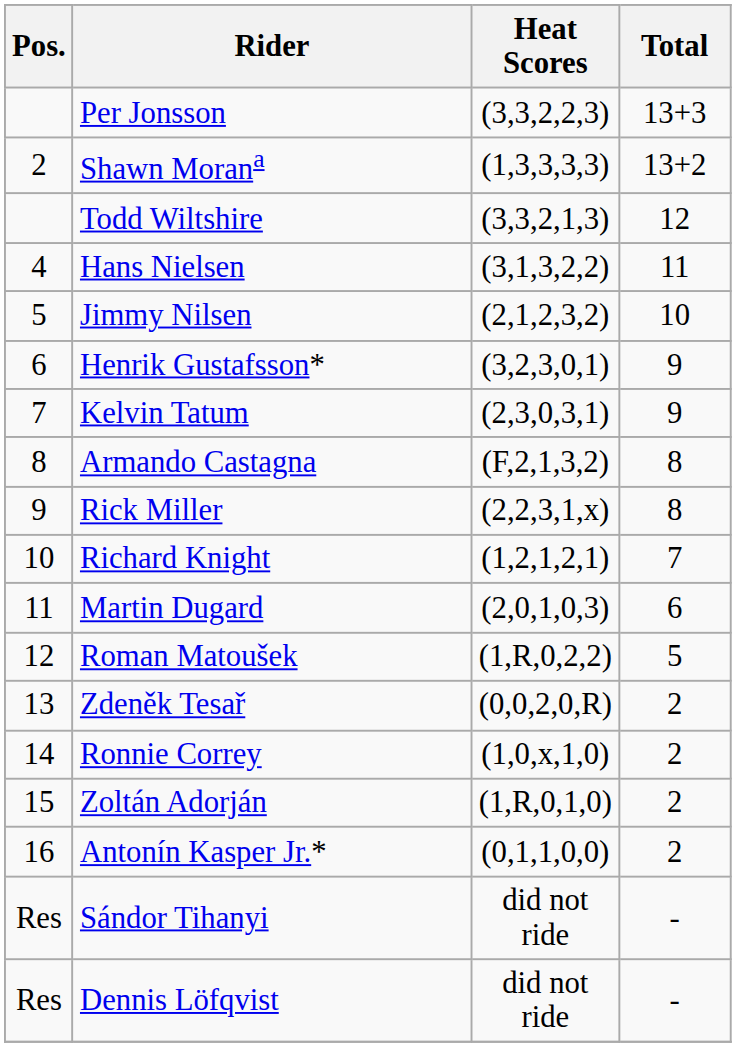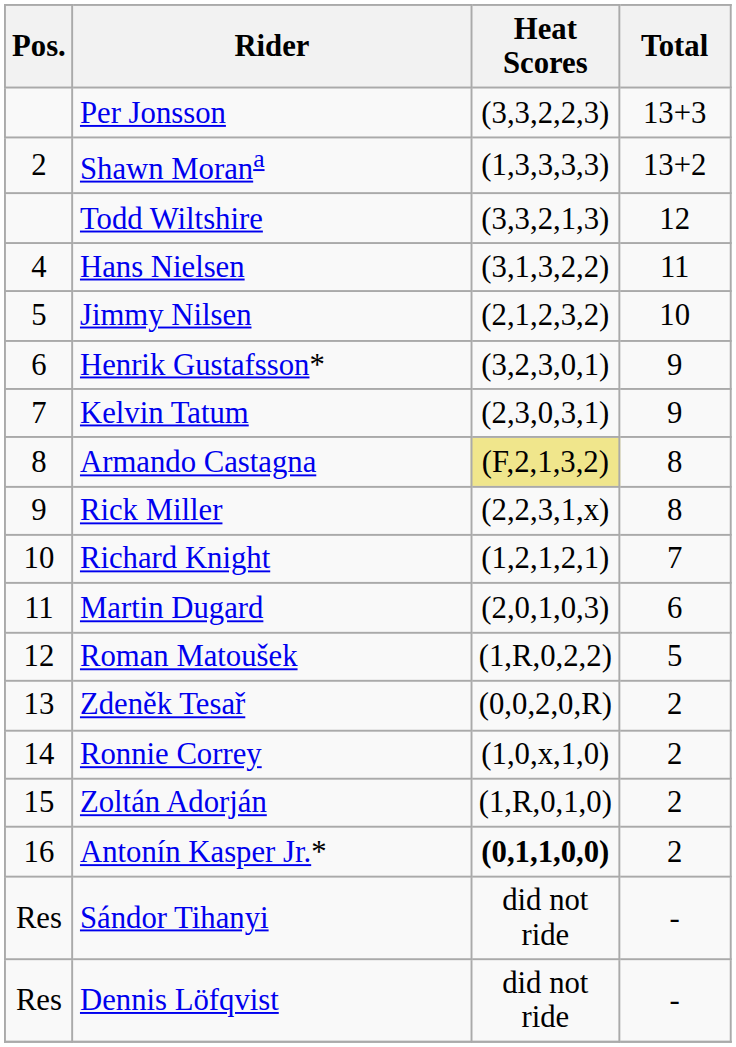(545, 461) no background -> (545, 461) khaki background
(545, 851) normal -> (545, 851) bold
